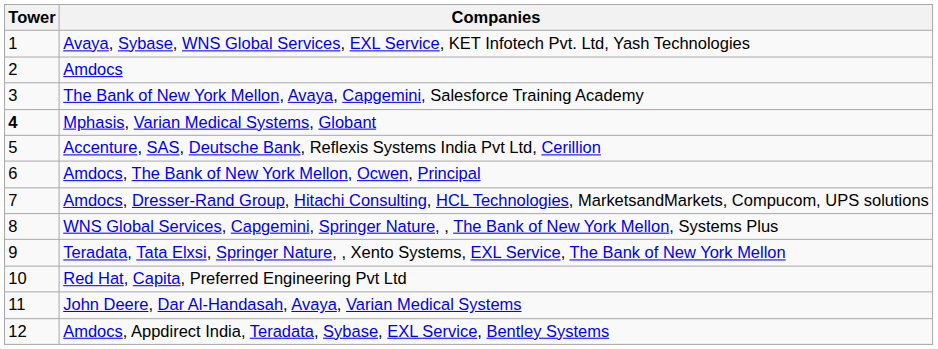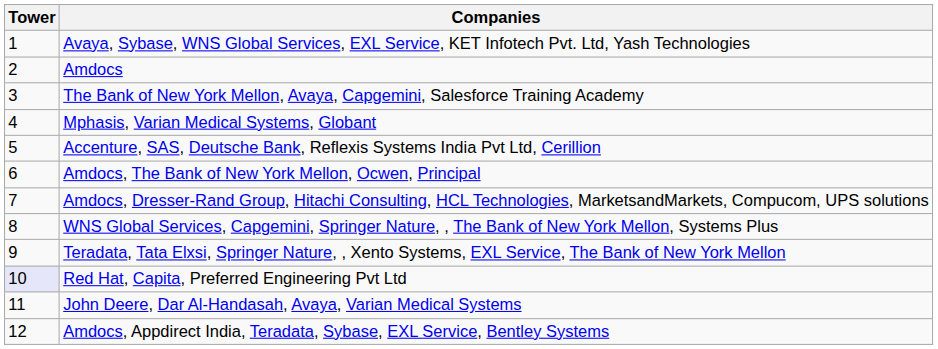(13, 122) bold -> (13, 122) normal
(17, 278) no background -> (17, 278) lavender background
